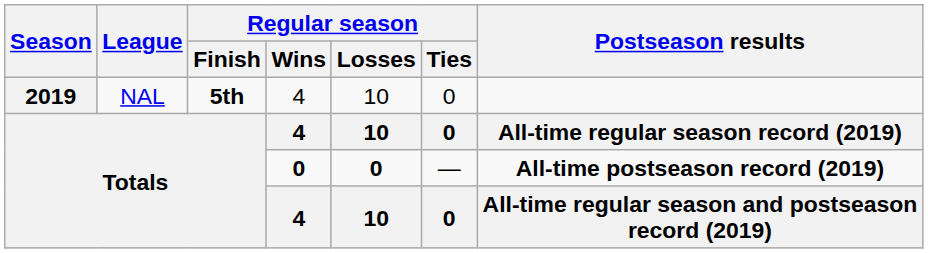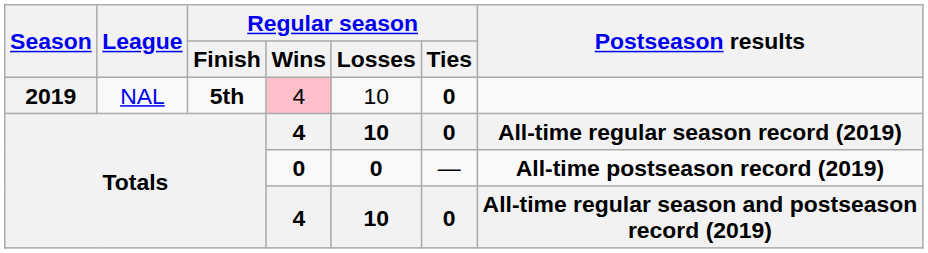(299, 96) no background -> (299, 96) pink background
(449, 96) normal -> (449, 96) bold
